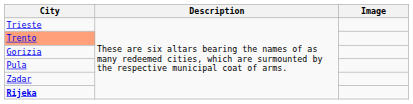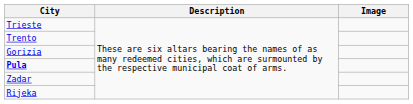(22, 38) lightsalmon background -> (22, 38) no background
(17, 65) normal -> (17, 65) bold
(22, 92) bold -> (22, 92) normal
